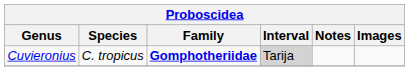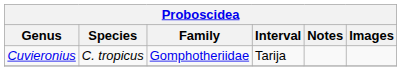(203, 55) bold -> (199, 55) normal
(278, 55) lightgrey background -> (271, 55) no background
